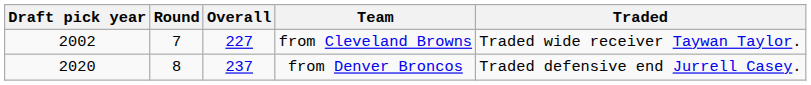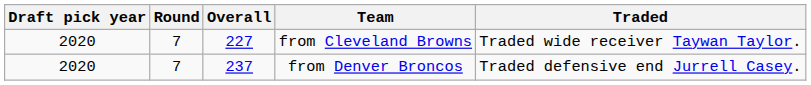(77, 42) 2002 -> (77, 42) 2020
(177, 67) 8 -> (177, 67) 7
